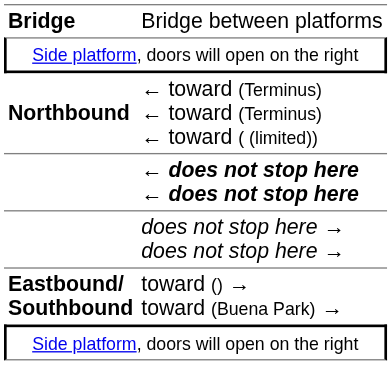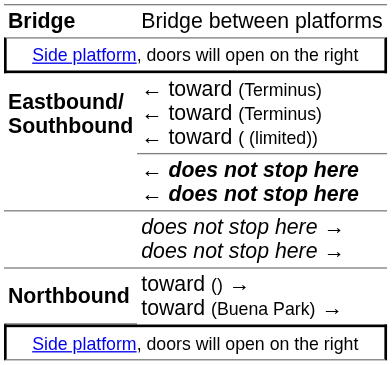(69, 112) Northbound -> (71, 113) Eastbound/ Southbound
(71, 296) Eastbound/ Southbound -> (69, 295) Northbound
